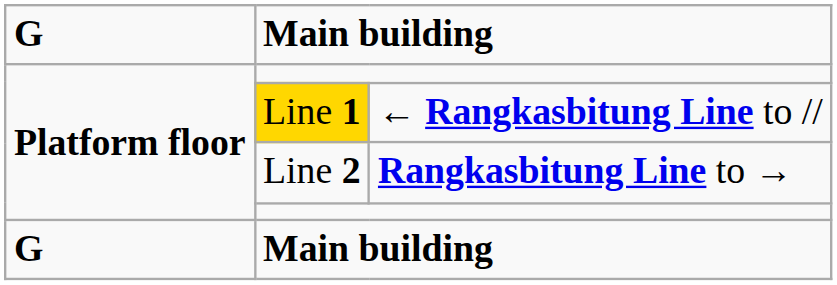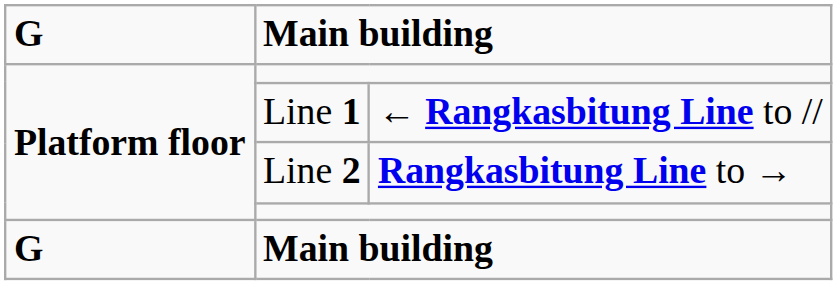(312, 111) gold background -> (312, 111) no background
